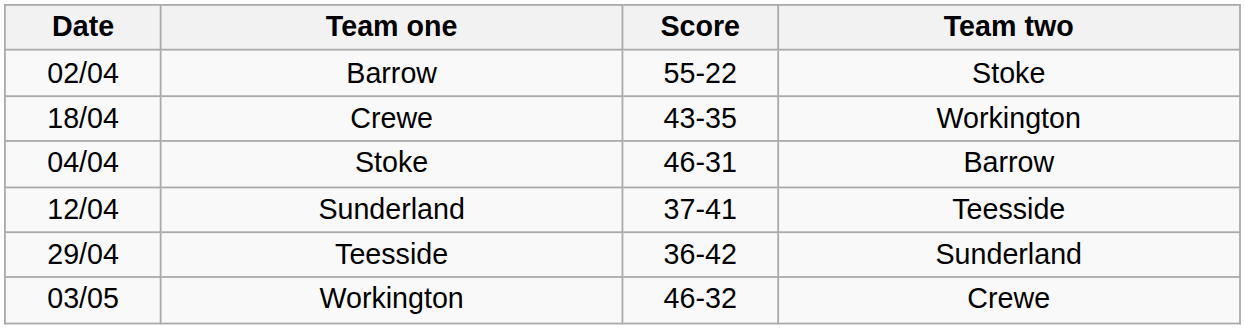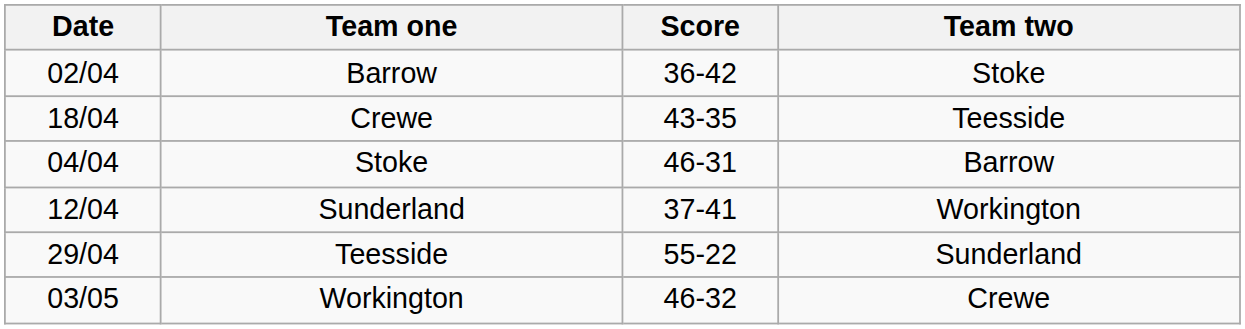(700, 72) 55-22 -> (700, 72) 36-42
(1009, 118) Workington -> (1009, 118) Teesside
(1009, 208) Teesside -> (1009, 208) Workington
(700, 254) 36-42 -> (700, 254) 55-22
